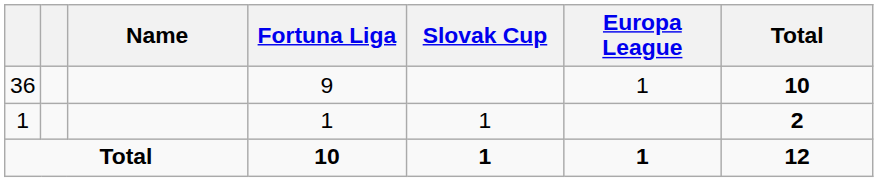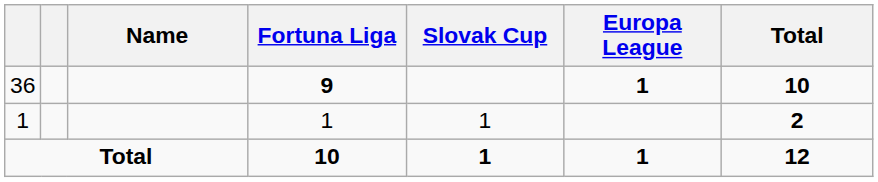(327, 84) normal -> (327, 84) bold
(642, 84) normal -> (642, 84) bold
